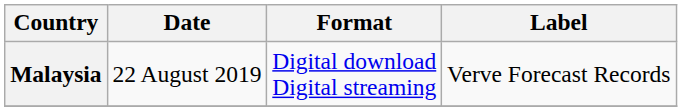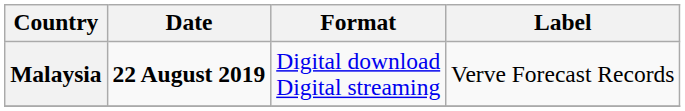(187, 73) normal -> (189, 73) bold
